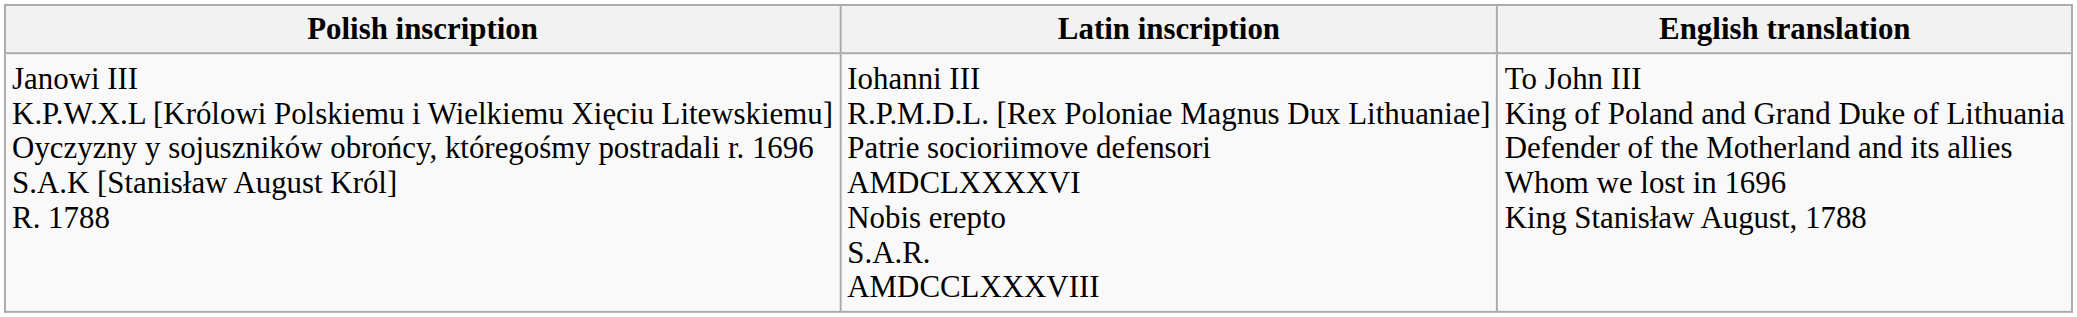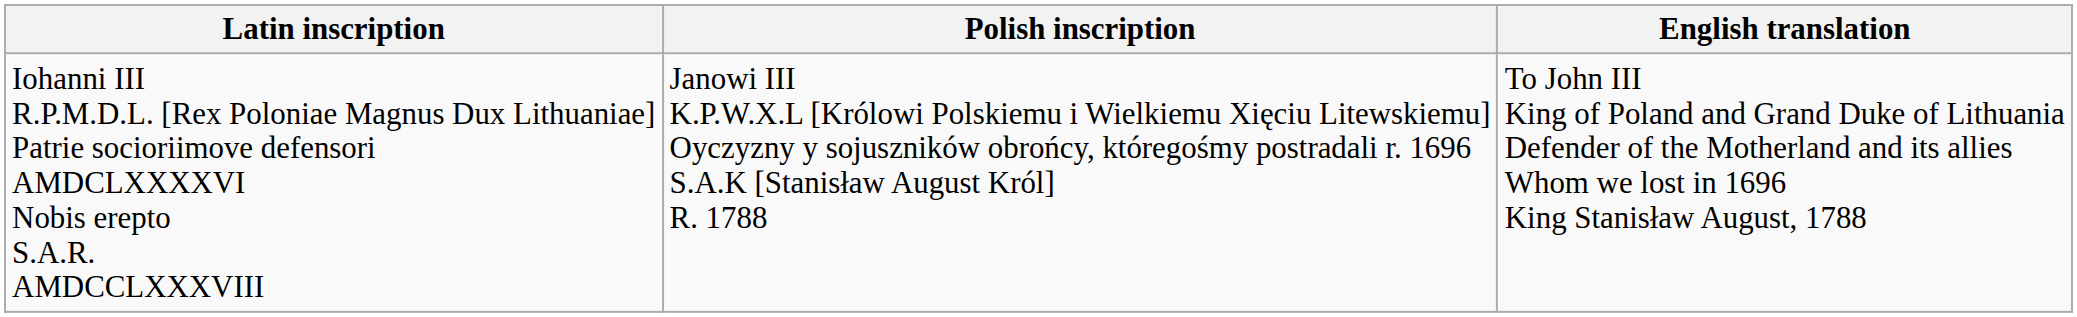columns swapped: (423, 28) <-> (1169, 28)
